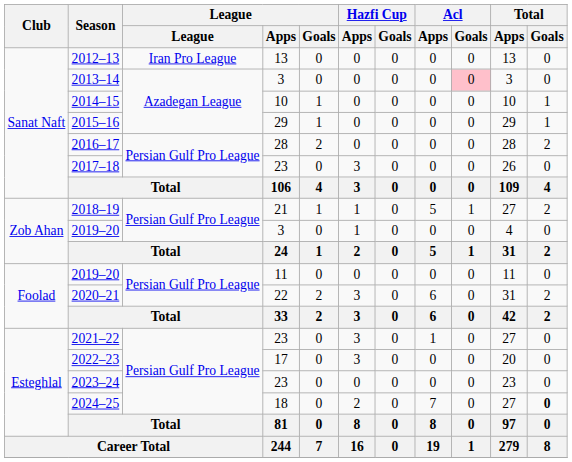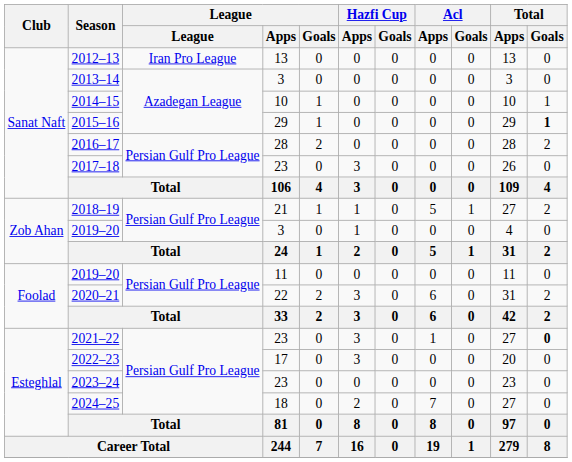(471, 79) pink background -> (471, 79) no background
(547, 123) normal -> (547, 123) bold
(547, 338) normal -> (547, 338) bold
(547, 403) bold -> (547, 403) normal
